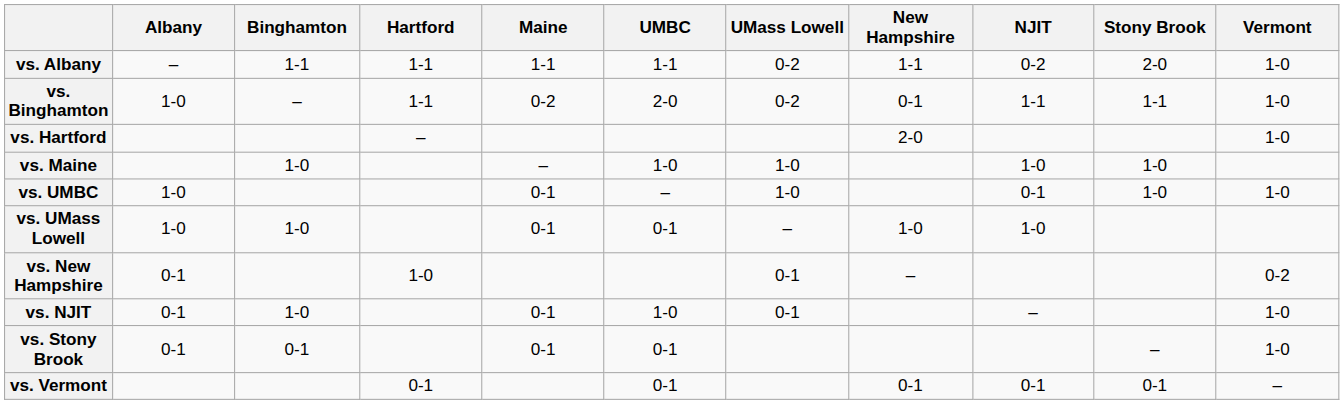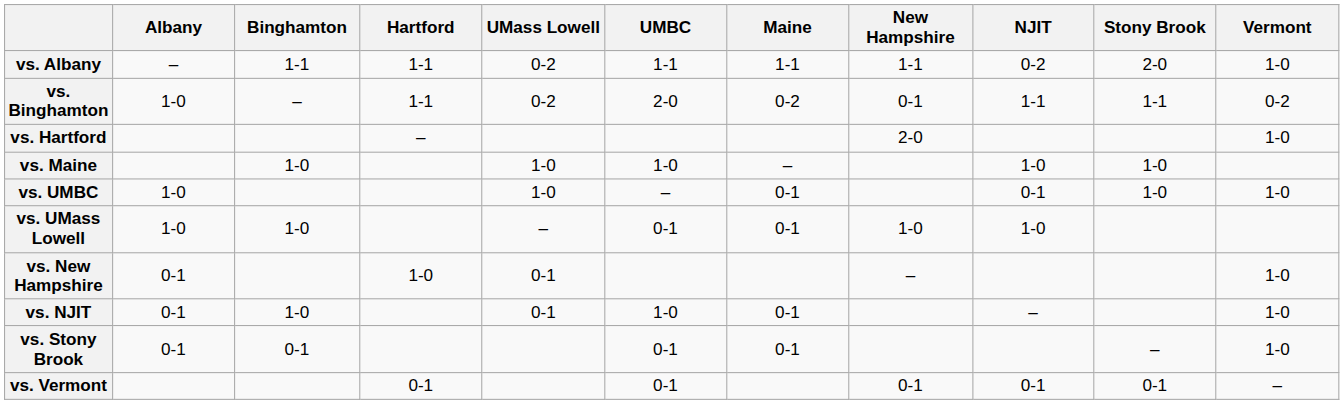columns swapped: (543, 27) <-> (787, 27)
(1277, 101) 1-0 -> (1277, 101) 0-2
(1277, 275) 0-2 -> (1277, 275) 1-0
